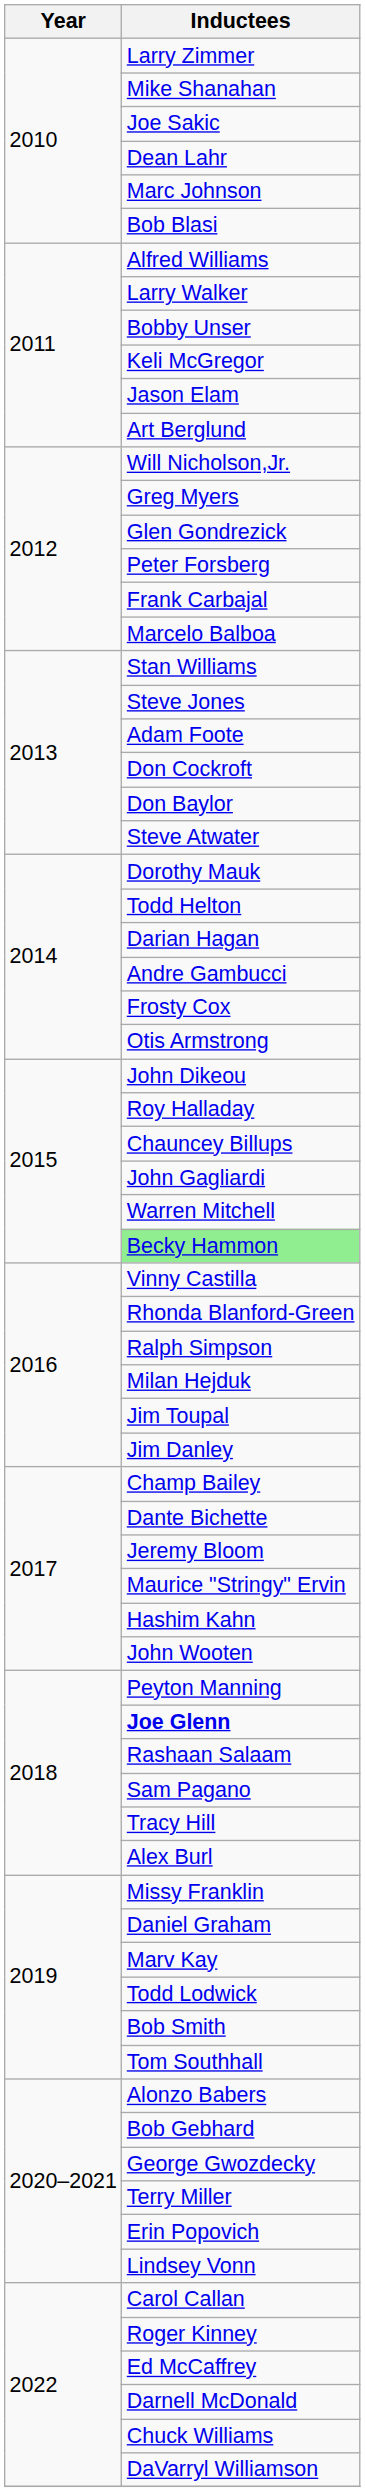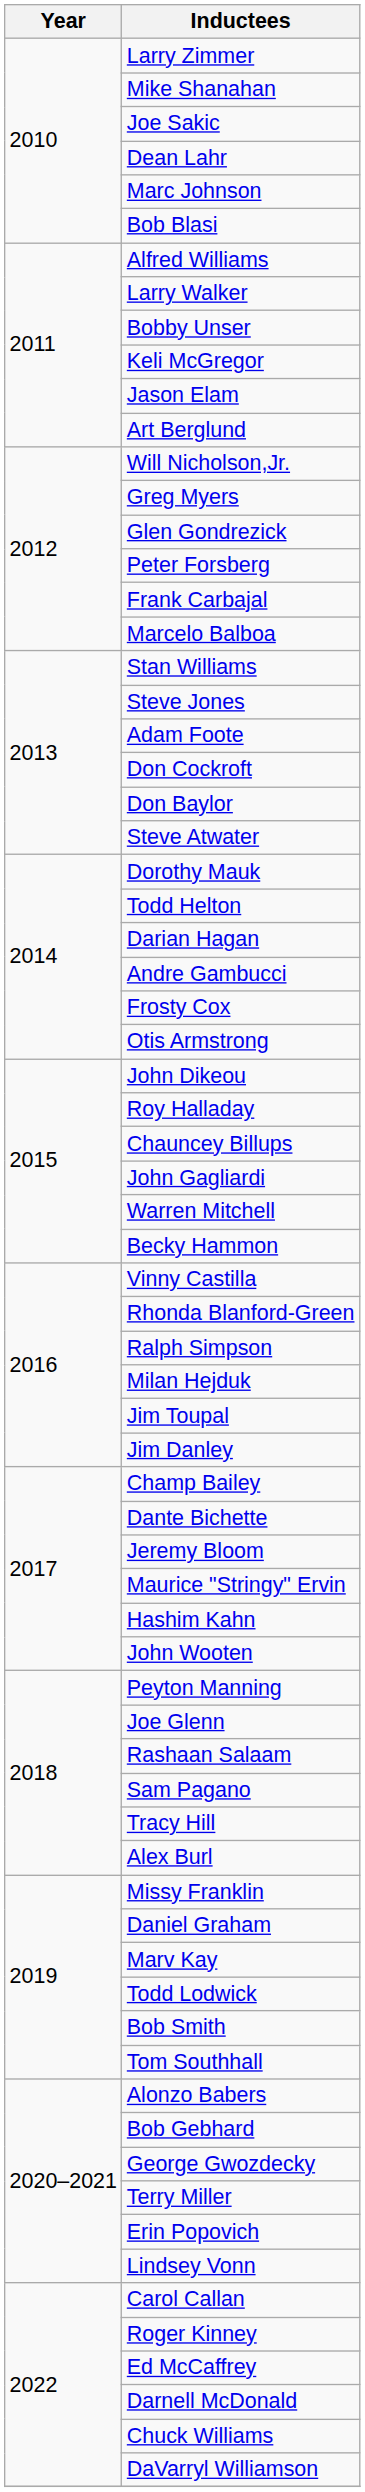(202, 1245) lightgreen background -> (202, 1245) no background
(179, 1721) bold -> (176, 1721) normal
